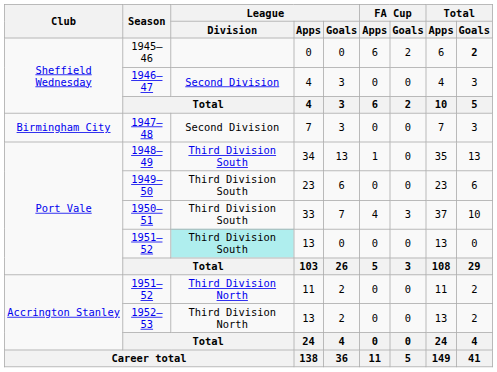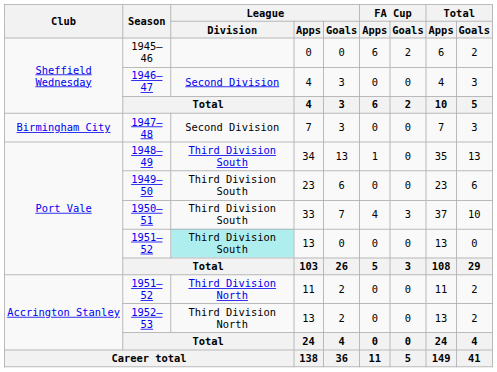(474, 53) bold -> (474, 53) normal
